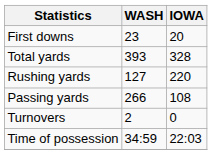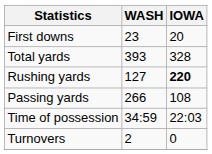(180, 77) normal -> (180, 77) bold
rows swapped: (36, 118) <-> (63, 139)
